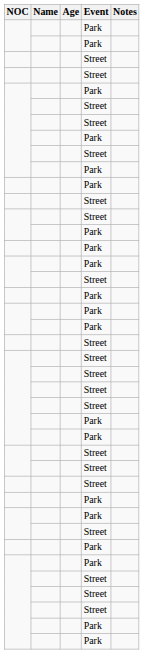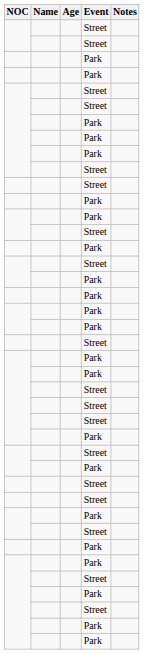(93, 28) Park -> (95, 28) Street
(93, 43) Park -> (95, 43) Street
(95, 59) Street -> (93, 59) Park
(95, 75) Street -> (93, 75) Park
(93, 91) Park -> (95, 91) Street
(95, 122) Street -> (93, 122) Park
(95, 153) Street -> (93, 153) Park
(93, 169) Park -> (95, 169) Street
(93, 185) Park -> (95, 185) Street
(95, 201) Street -> (93, 201) Park
(95, 216) Street -> (93, 216) Park
(93, 232) Park -> (95, 232) Street
(93, 264) Park -> (95, 264) Street
(95, 279) Street -> (93, 279) Park
(95, 358) Street -> (93, 358) Park
(95, 374) Street -> (93, 374) Park
(93, 421) Park -> (95, 421) Street
(95, 468) Street -> (93, 468) Park
(93, 500) Park -> (95, 500) Street
(95, 594) Street -> (93, 594) Park
